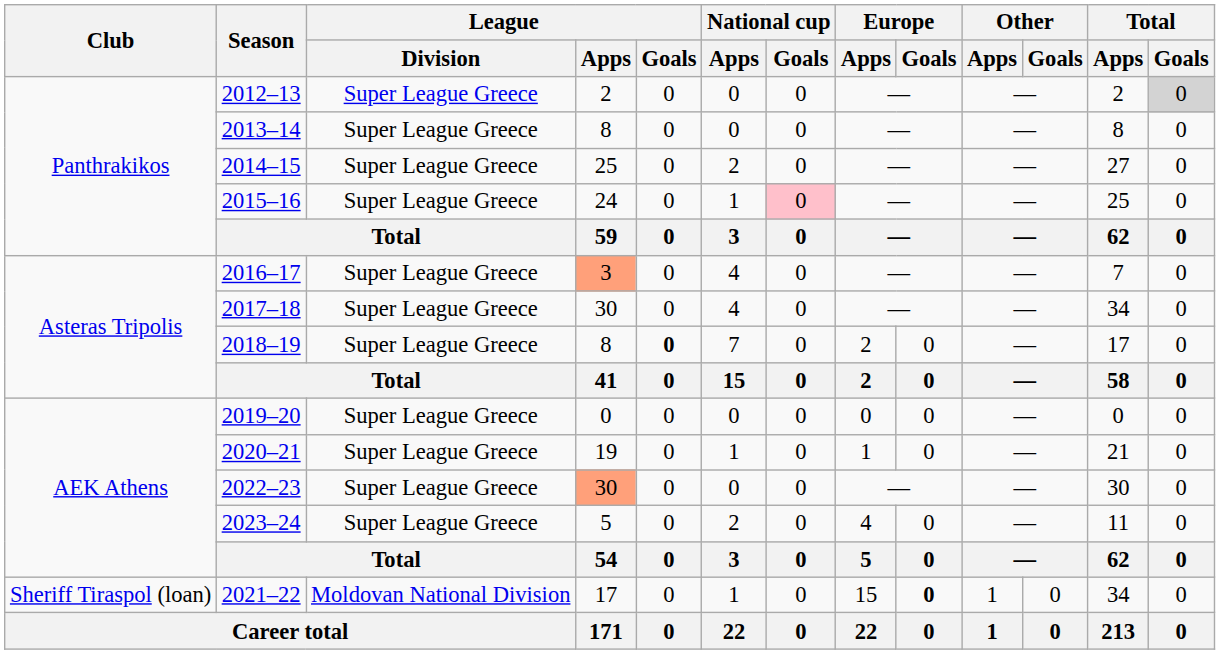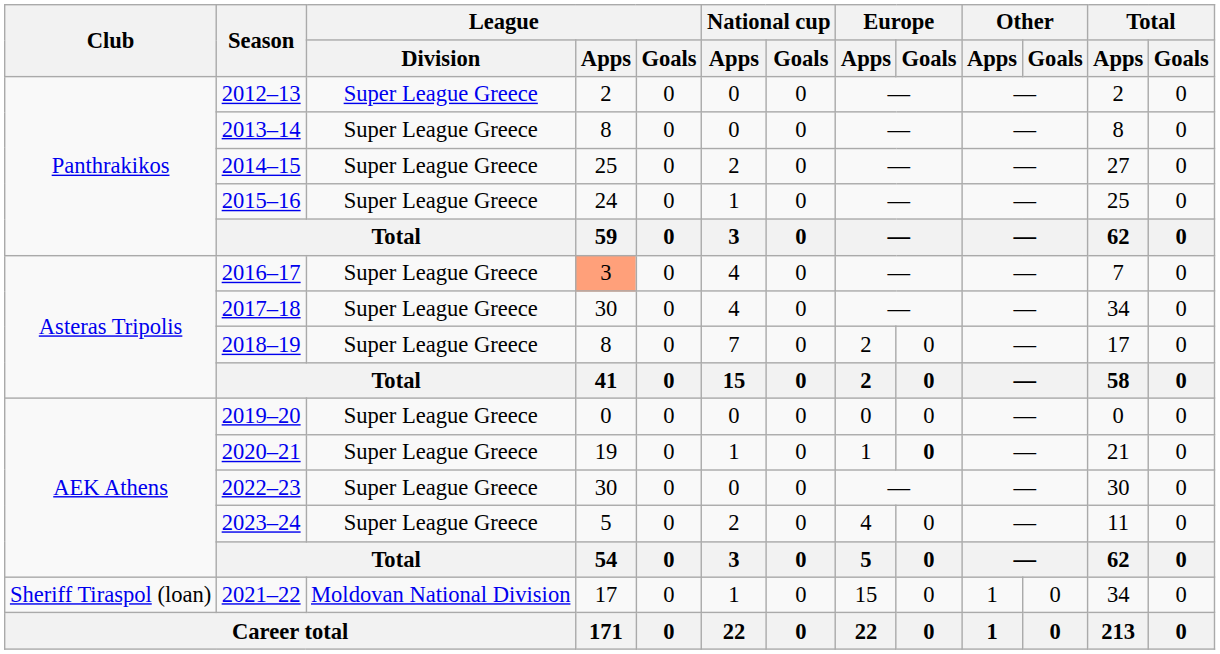(1181, 93) lightgrey background -> (1181, 93) no background
(801, 201) pink background -> (801, 201) no background
(669, 344) bold -> (669, 344) normal
(929, 451) normal -> (929, 451) bold
(606, 487) lightsalmon background -> (606, 487) no background
(929, 594) bold -> (929, 594) normal
